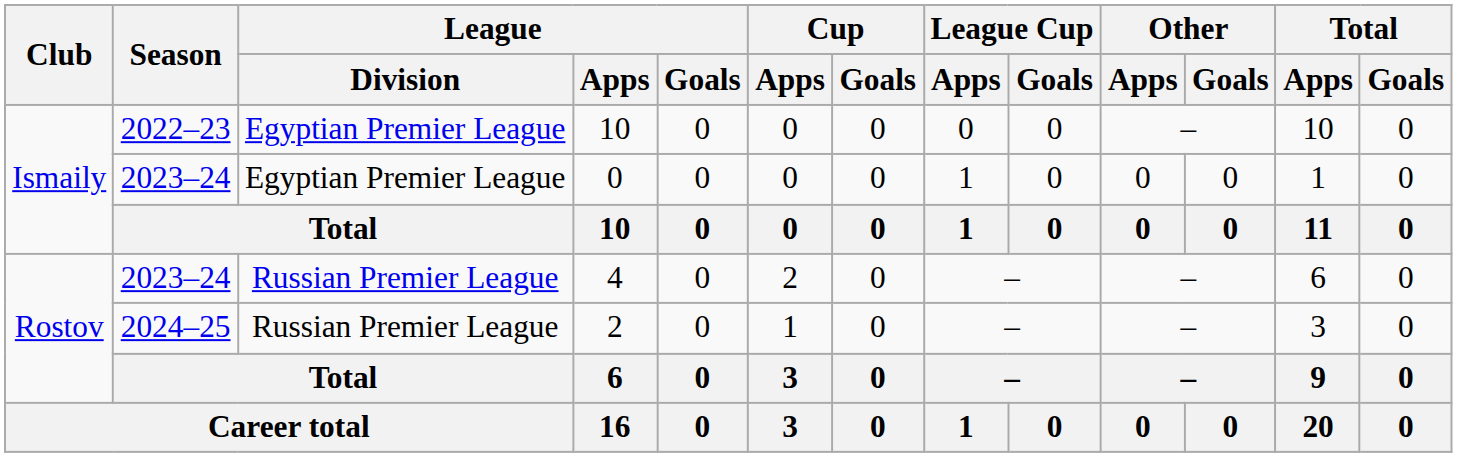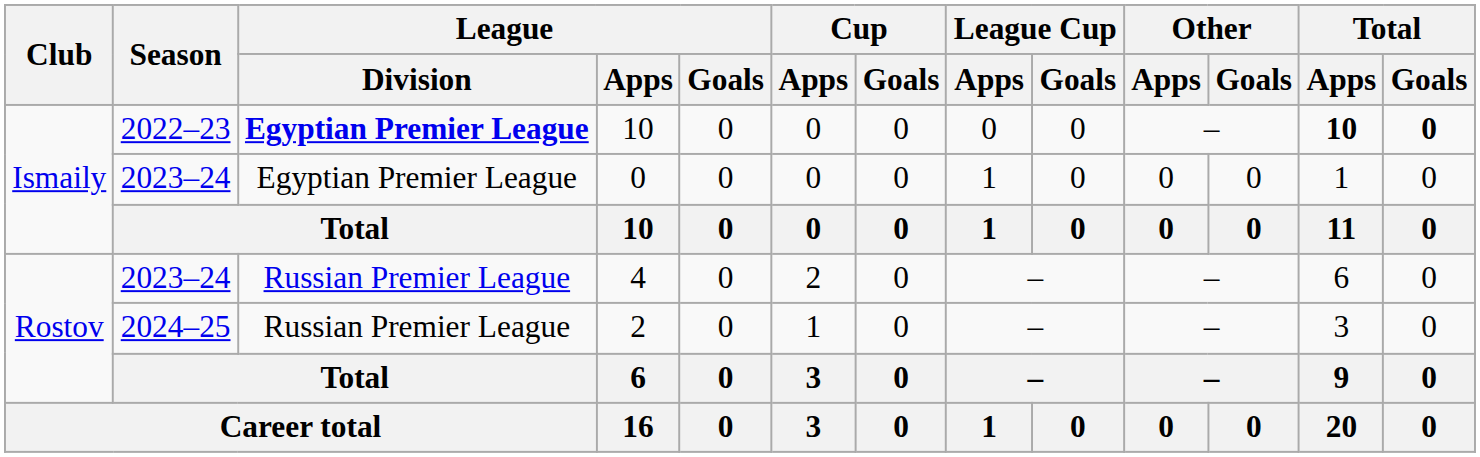(405, 128) normal -> (417, 128) bold
(1318, 128) normal -> (1341, 128) bold
(1406, 128) normal -> (1429, 128) bold
